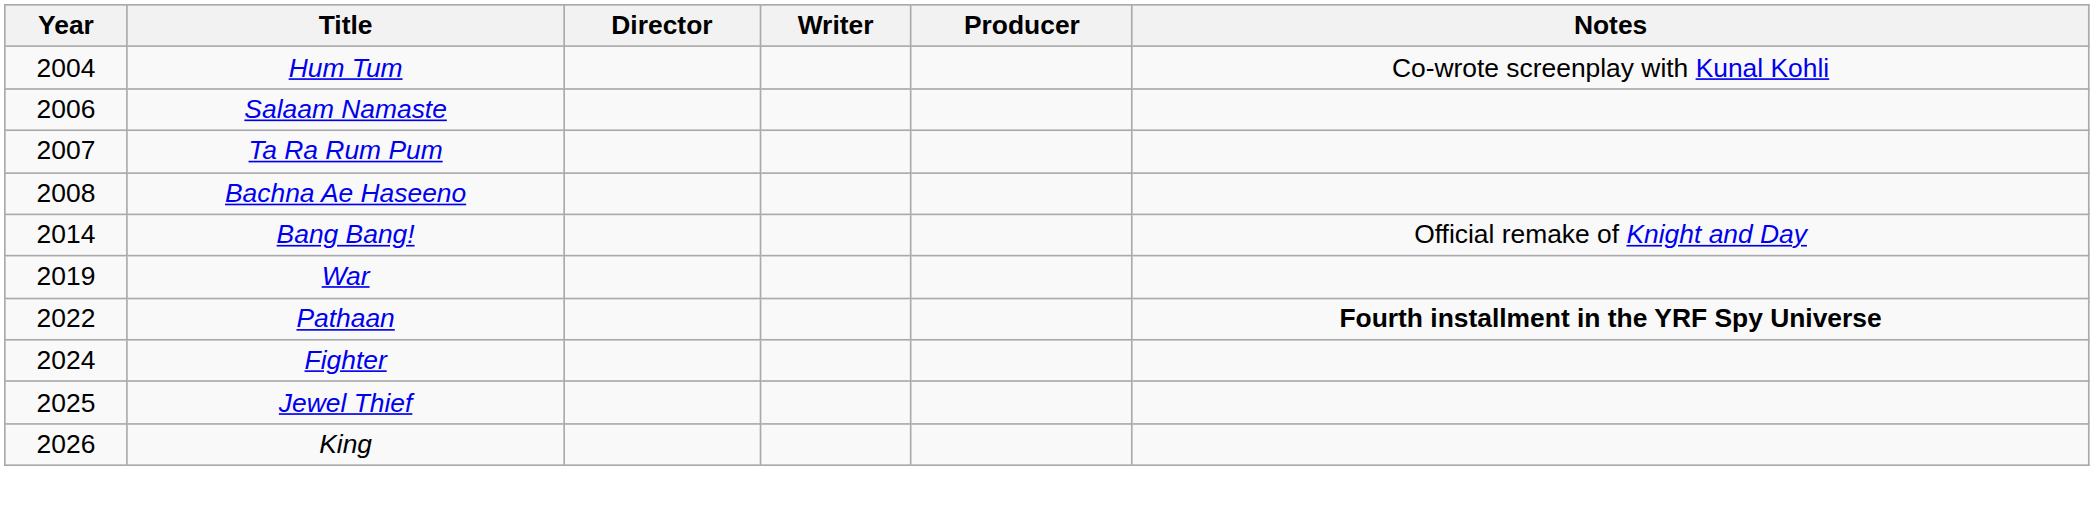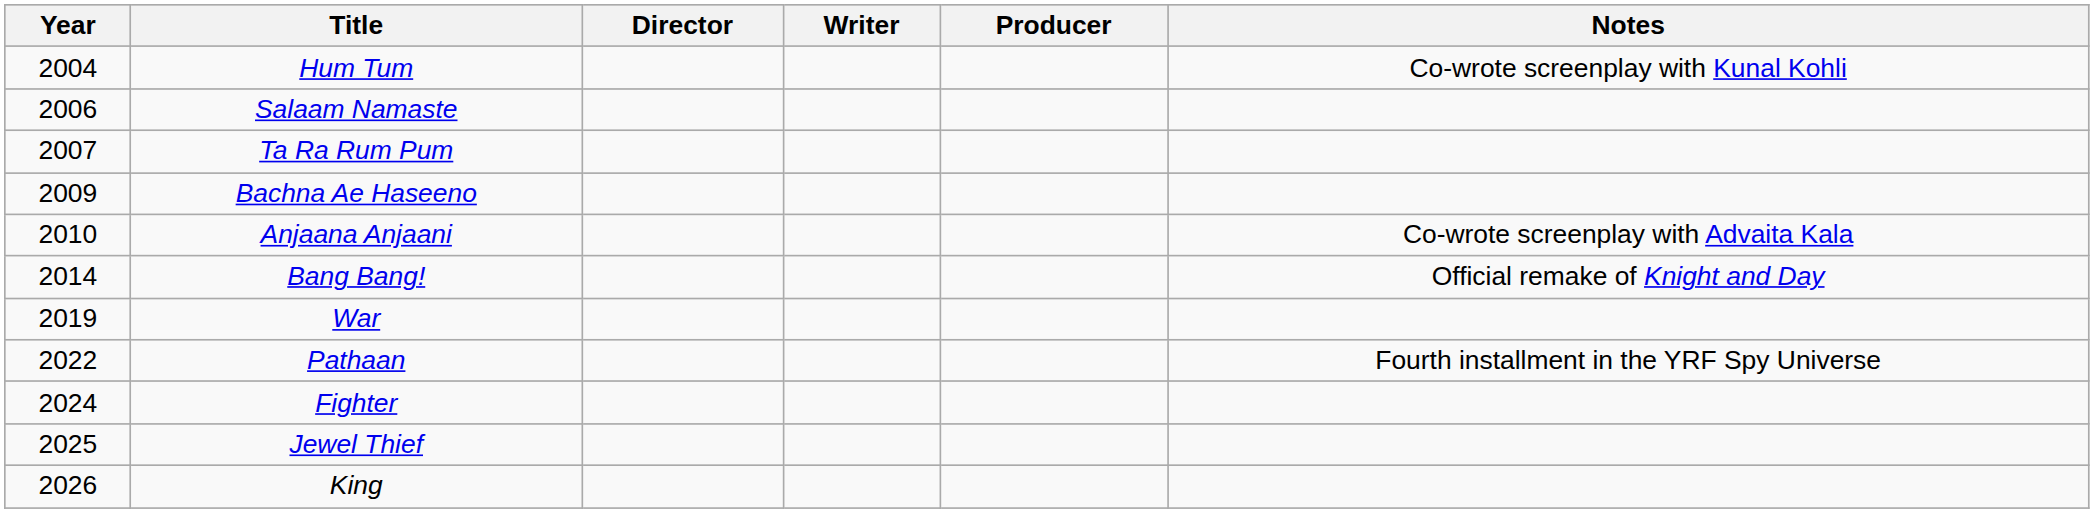(66, 192) 2008 -> (68, 192) 2009
+ row: (356, 234)
(1611, 318) bold -> (1628, 360) normal
